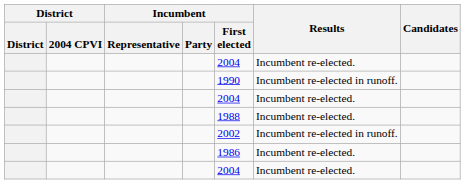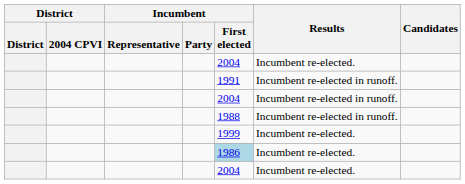(229, 80) 1990 -> (229, 80) 1991
(305, 98) Incumbent re-elected. -> (327, 98) Incumbent re-elected in runoff.
(305, 116) Incumbent re-elected. -> (327, 116) Incumbent re-elected in runoff.
(229, 134) 2002 -> (229, 134) 1999
(327, 134) Incumbent re-elected in runoff. -> (305, 134) Incumbent re-elected.
(229, 152) no background -> (229, 152) lightblue background
